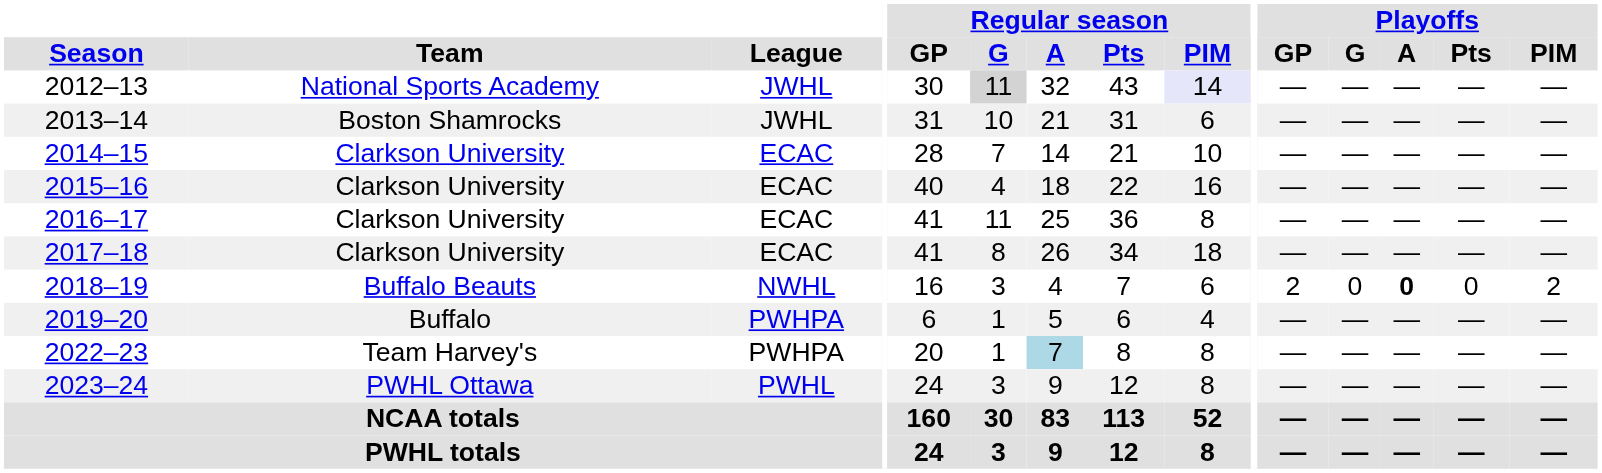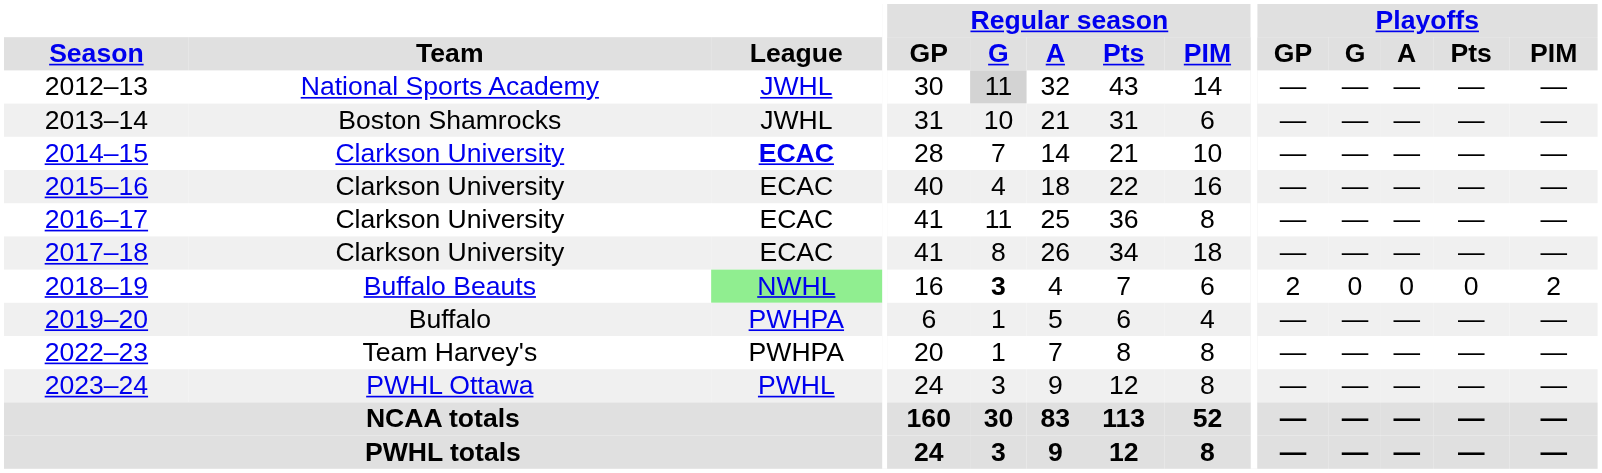(1207, 86) lavender background -> (1207, 86) no background
(796, 153) normal -> (796, 153) bold
(796, 285) no background -> (796, 285) lightgreen background
(998, 285) normal -> (998, 285) bold
(1407, 285) bold -> (1407, 285) normal
(1055, 352) lightblue background -> (1055, 352) no background
